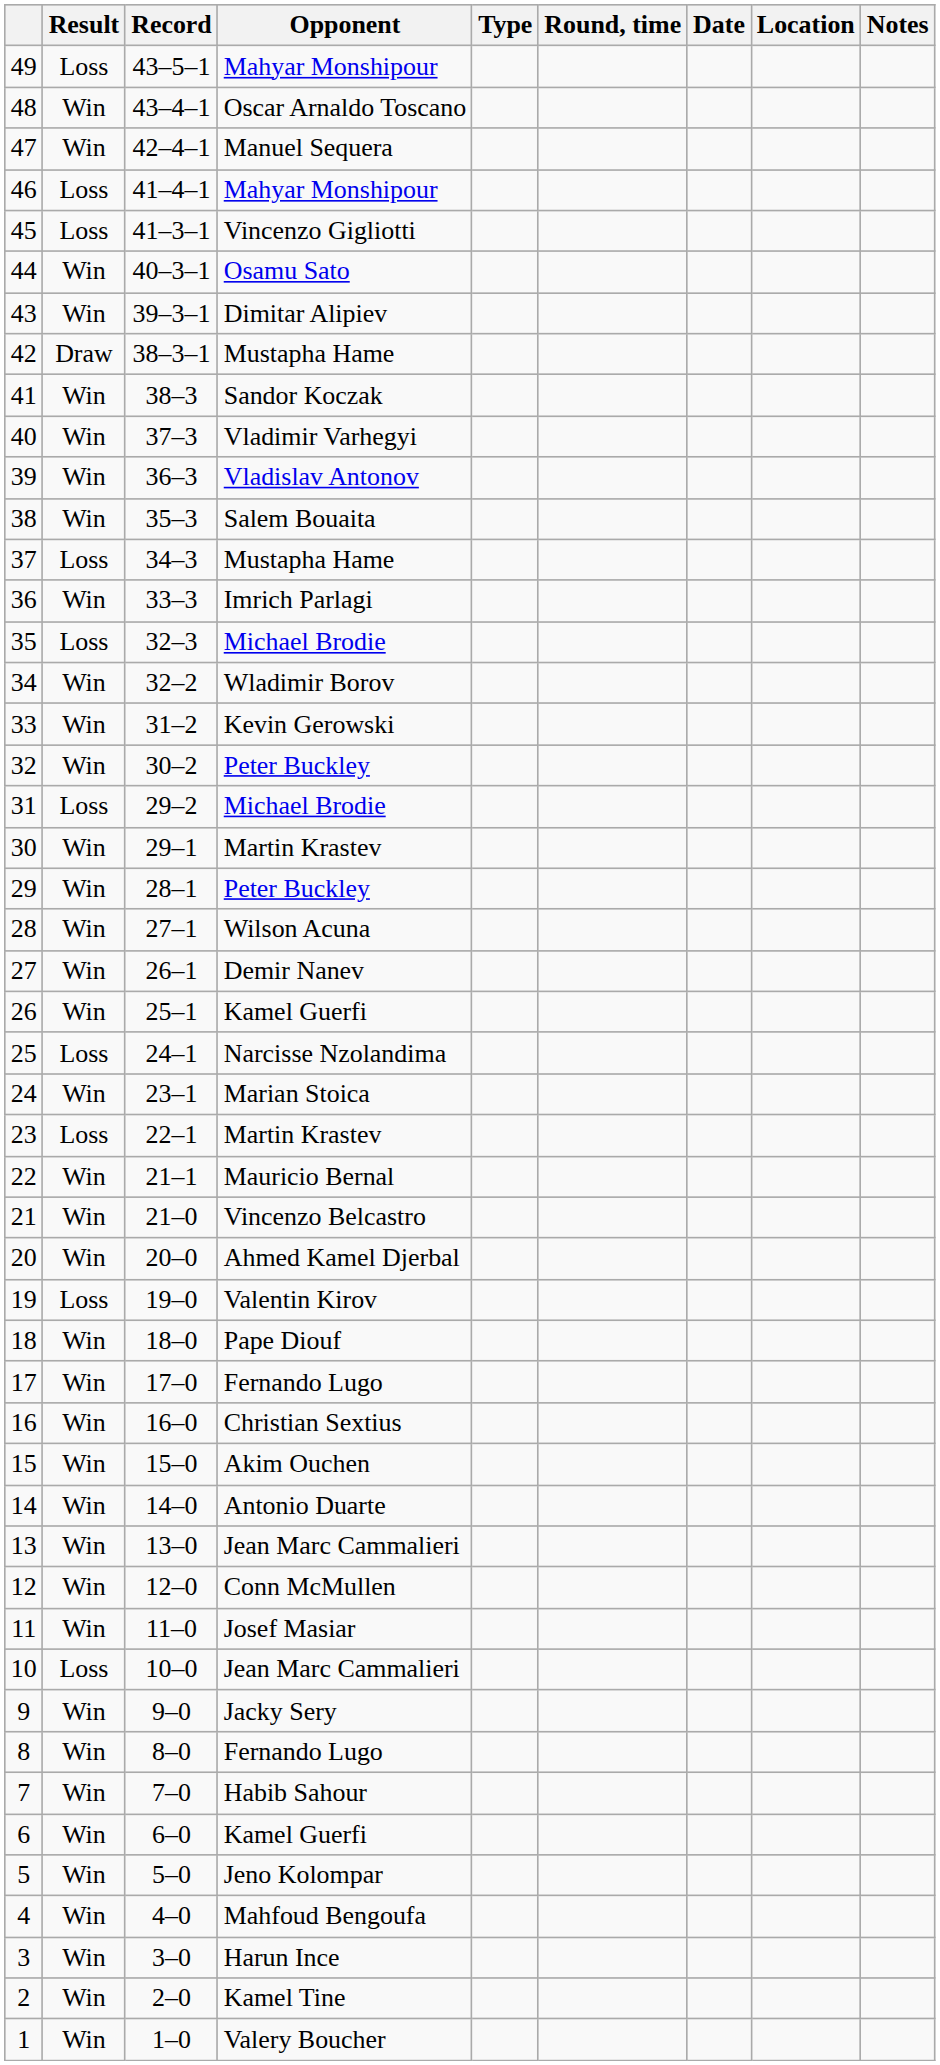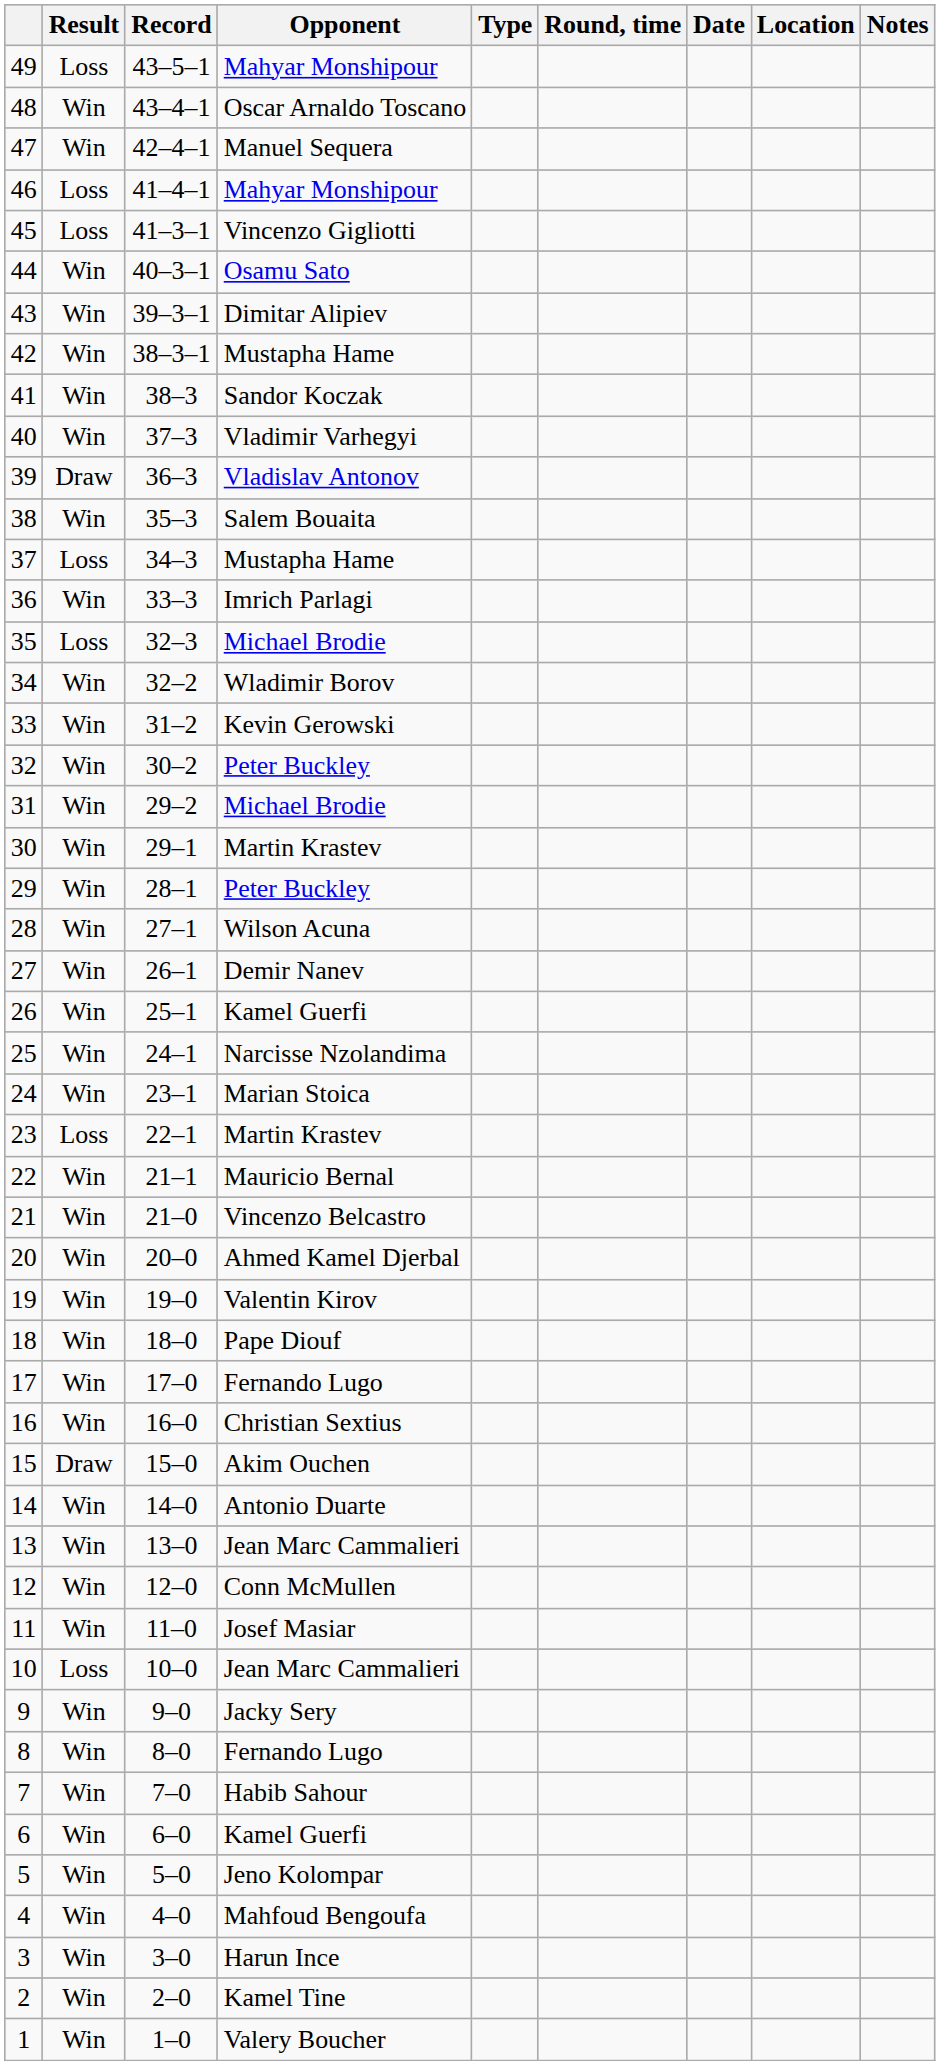(84, 353) Draw -> (84, 353) Win
(84, 477) Win -> (84, 477) Draw
(84, 806) Loss -> (84, 806) Win
(84, 1052) Loss -> (84, 1052) Win
(84, 1299) Loss -> (84, 1299) Win
(84, 1463) Win -> (84, 1463) Draw
